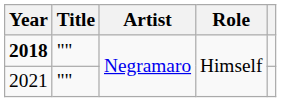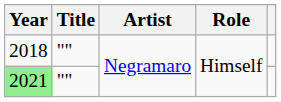(28, 50) bold -> (28, 50) normal
(28, 81) no background -> (28, 81) lightgreen background
